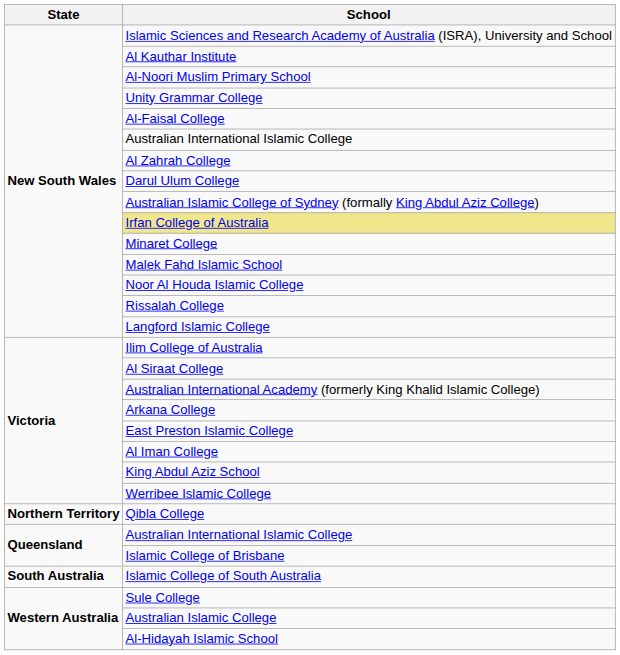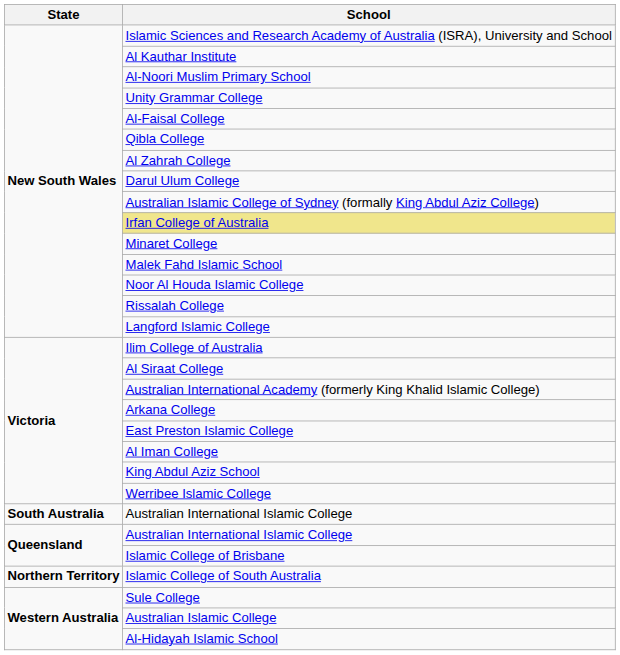(239, 139) Australian International Islamic College -> (165, 139) Qibla College
(63, 514) Northern Territory -> (56, 514) South Australia
(165, 514) Qibla College -> (239, 514) Australian International Islamic College
(56, 576) South Australia -> (63, 576) Northern Territory
